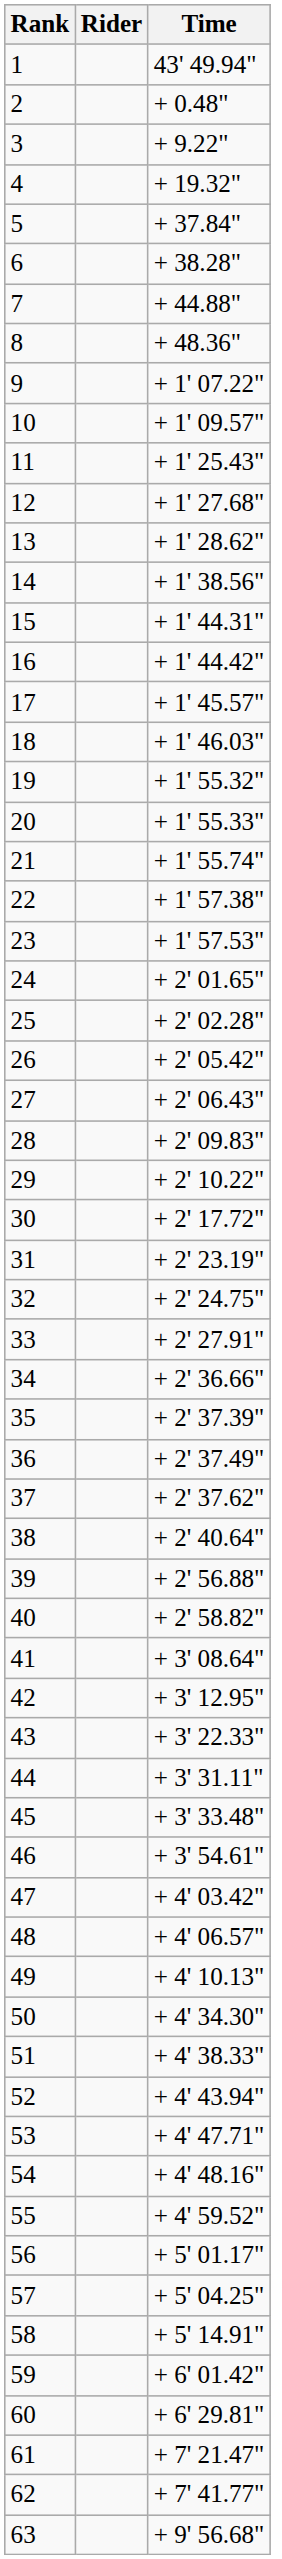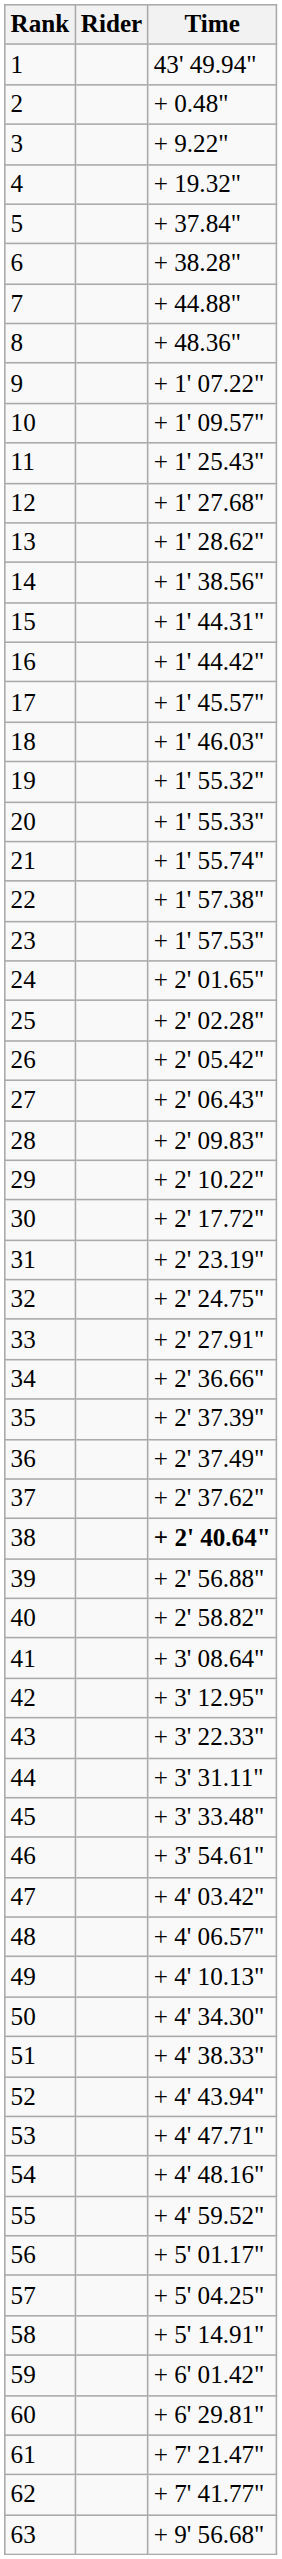(209, 1538) normal -> (212, 1538) bold
